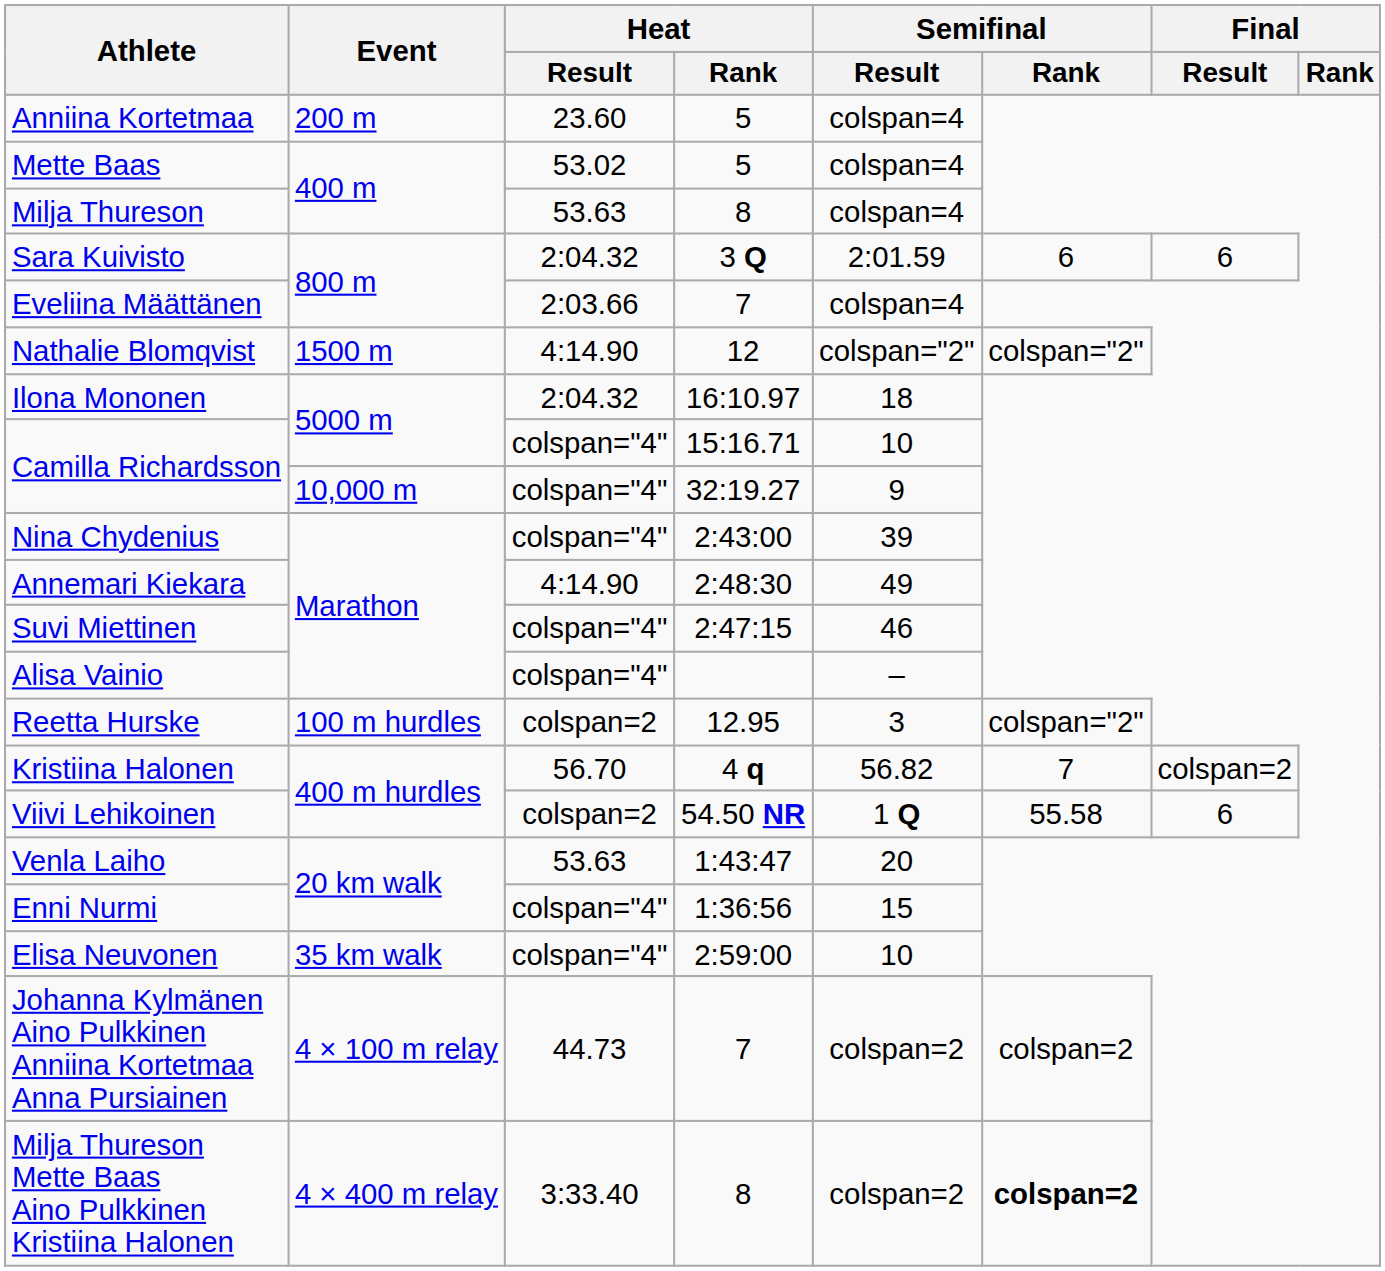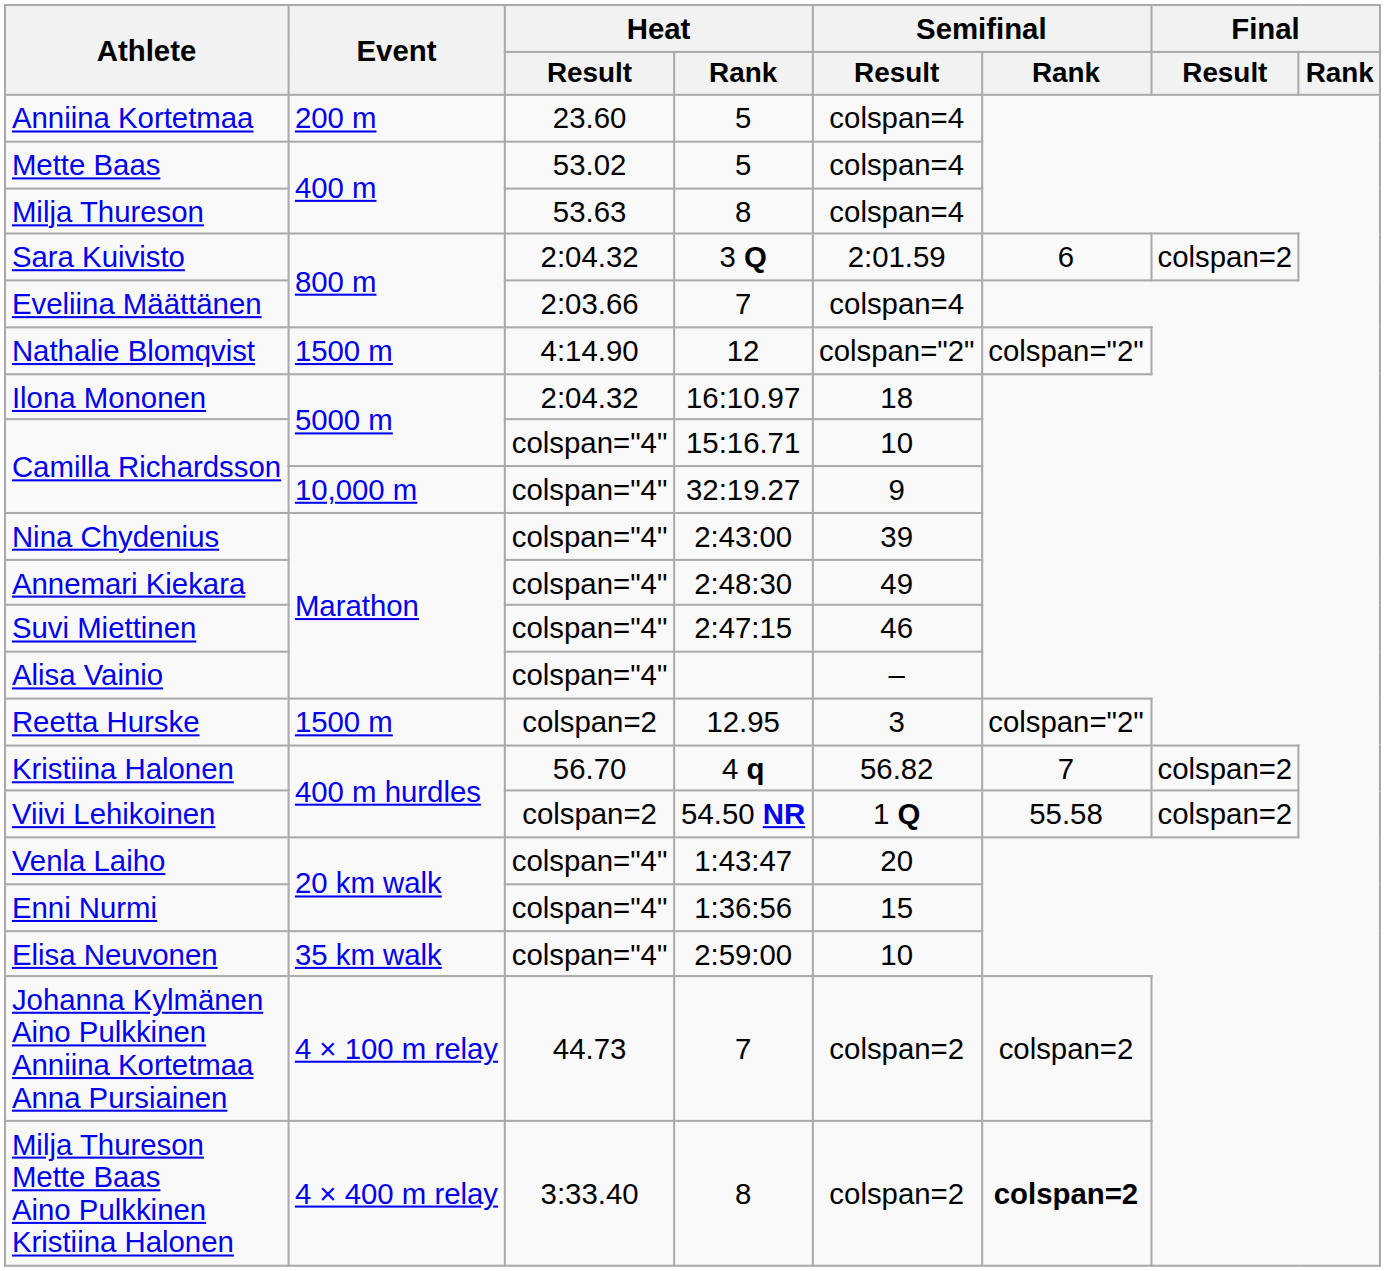(1225, 258) 6 -> (1225, 258) colspan=2
(590, 583) 4:14.90 -> (590, 583) colspan="4"
(388, 722) 100 m hurdles -> (344, 722) 1500 m
(1225, 815) 6 -> (1225, 815) colspan=2
(590, 861) 53.63 -> (590, 861) colspan="4"
